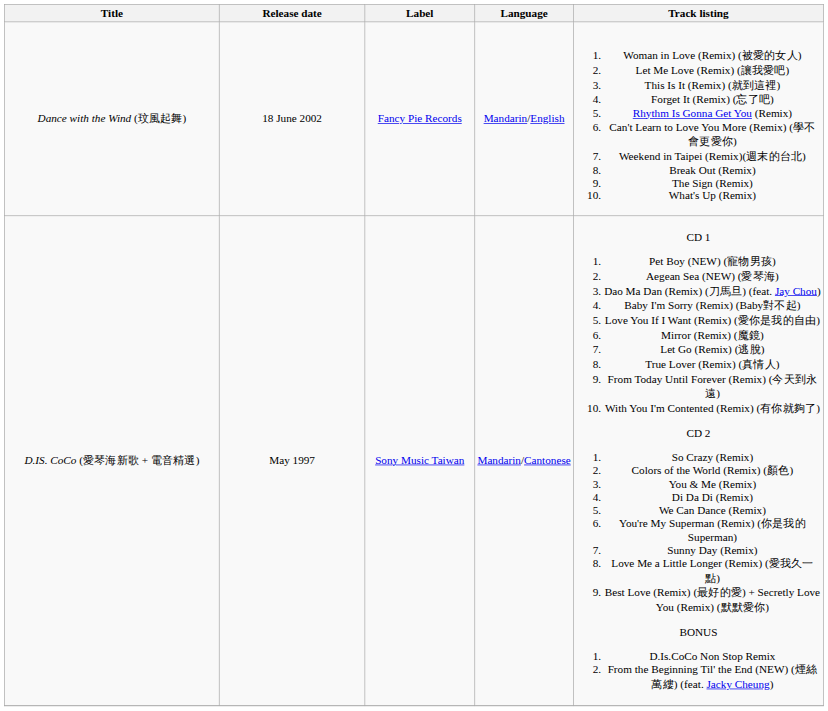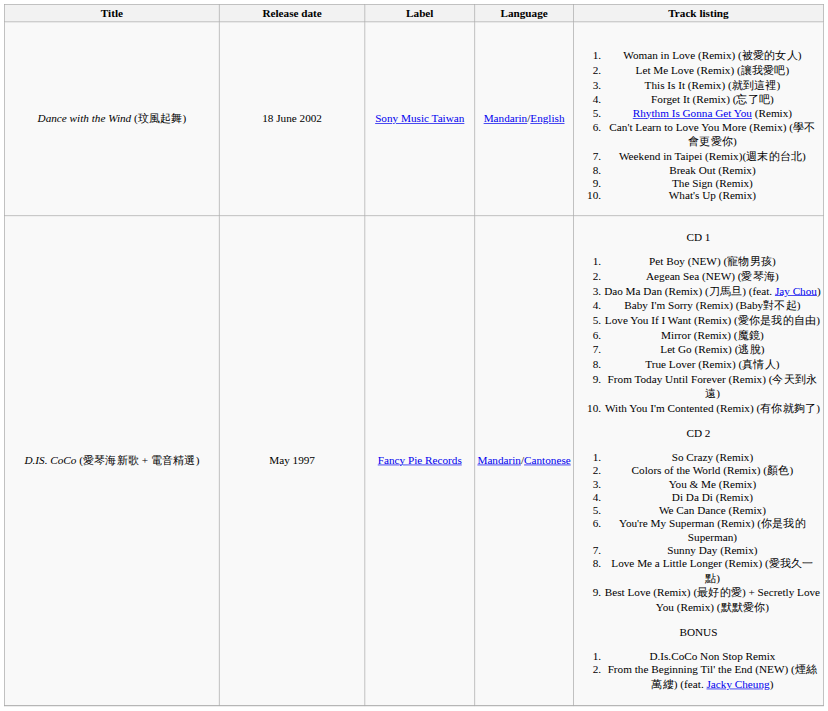(420, 118) Fancy Pie Records -> (420, 118) Sony Music Taiwan
(420, 460) Sony Music Taiwan -> (420, 460) Fancy Pie Records
